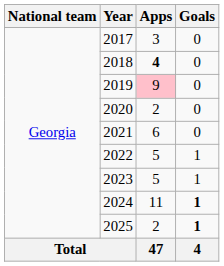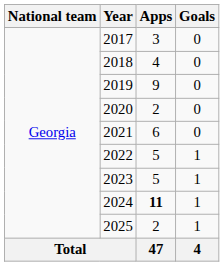(156, 62) bold -> (156, 62) normal
(156, 86) pink background -> (156, 86) no background
(156, 202) normal -> (156, 202) bold
(197, 202) bold -> (197, 202) normal
(197, 226) bold -> (197, 226) normal
